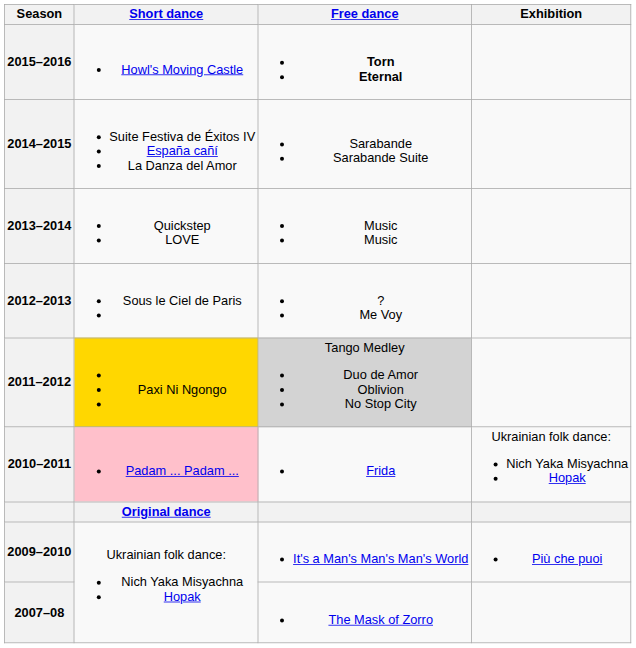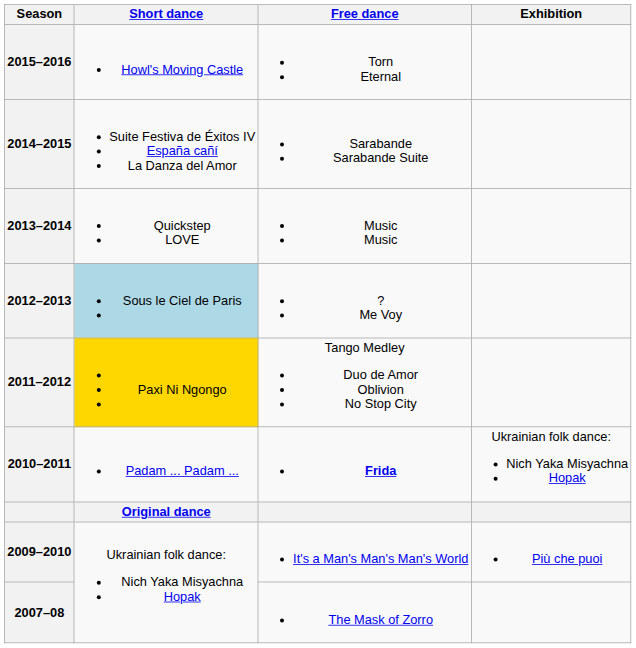(365, 69) bold -> (365, 69) normal
(166, 308) no background -> (166, 308) lightblue background
(365, 376) lightgrey background -> (365, 376) no background
(166, 472) pink background -> (166, 472) no background
(365, 472) normal -> (365, 472) bold
